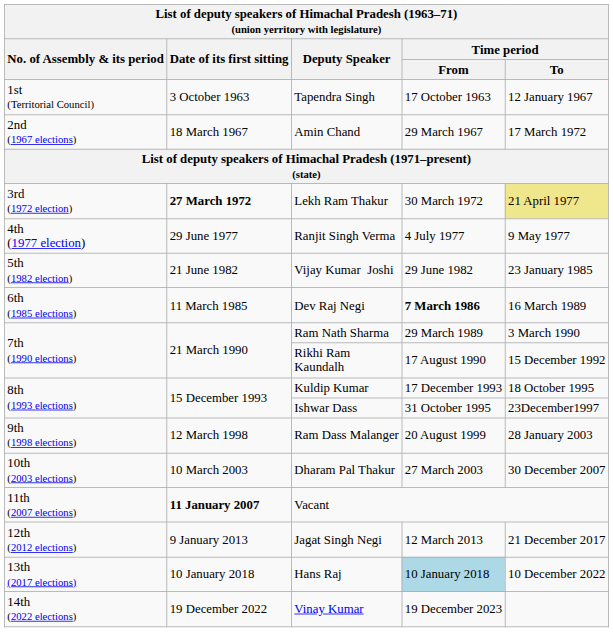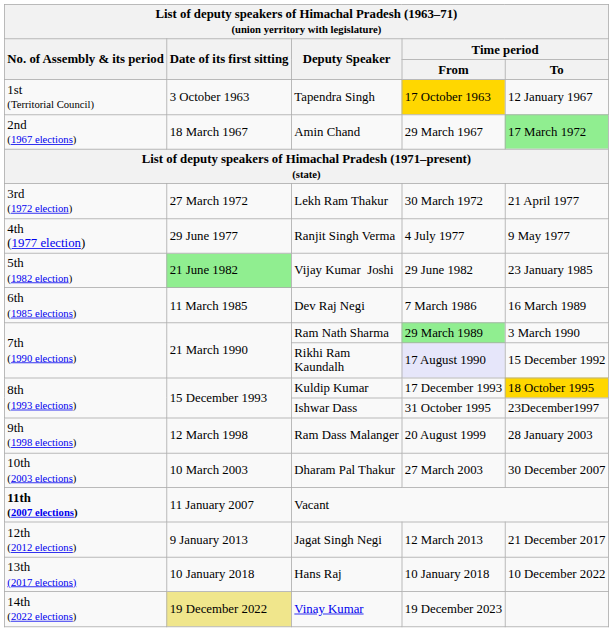(448, 97) no background -> (448, 97) gold background
(547, 131) no background -> (547, 131) lightgreen background
(210, 201) bold -> (209, 201) normal
(544, 201) khaki background -> (544, 201) no background
(204, 270) no background -> (204, 270) lightgreen background
(442, 305) bold -> (441, 305) normal
(444, 332) no background -> (444, 332) lightgreen background
(445, 360) no background -> (445, 360) lavender background
(551, 387) no background -> (551, 387) gold background
(42, 505) normal -> (42, 505) bold
(215, 505) bold -> (212, 505) normal
(447, 574) lightblue background -> (447, 574) no background
(218, 609) no background -> (218, 609) khaki background
